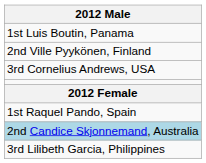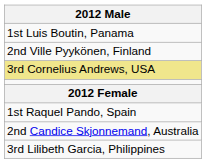(81, 70) no background -> (81, 70) khaki background
(103, 130) lightblue background -> (103, 130) no background
